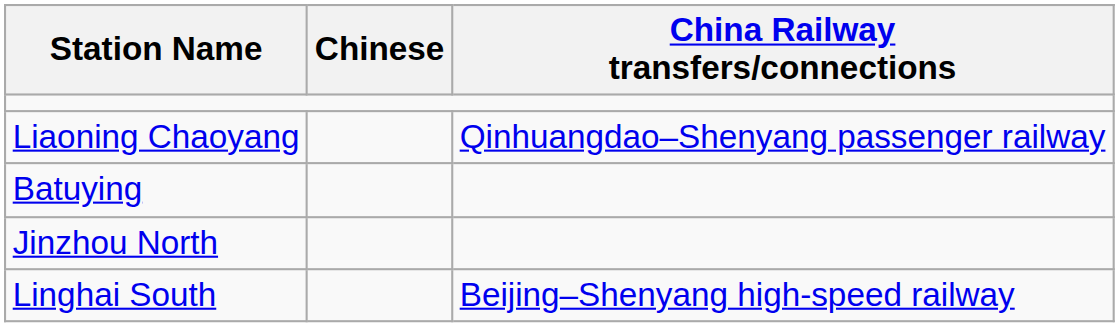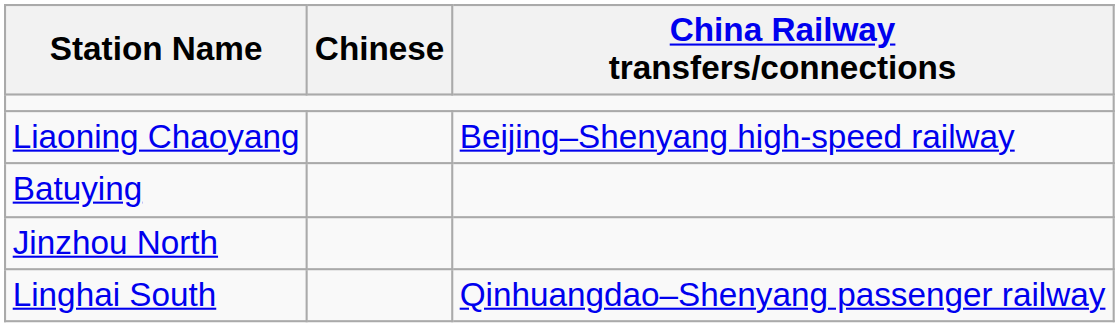(783, 136) Qinhuangdao–Shenyang passenger railway -> (737, 136) Beijing–Shenyang high-speed railway
(737, 294) Beijing–Shenyang high-speed railway -> (783, 294) Qinhuangdao–Shenyang passenger railway
